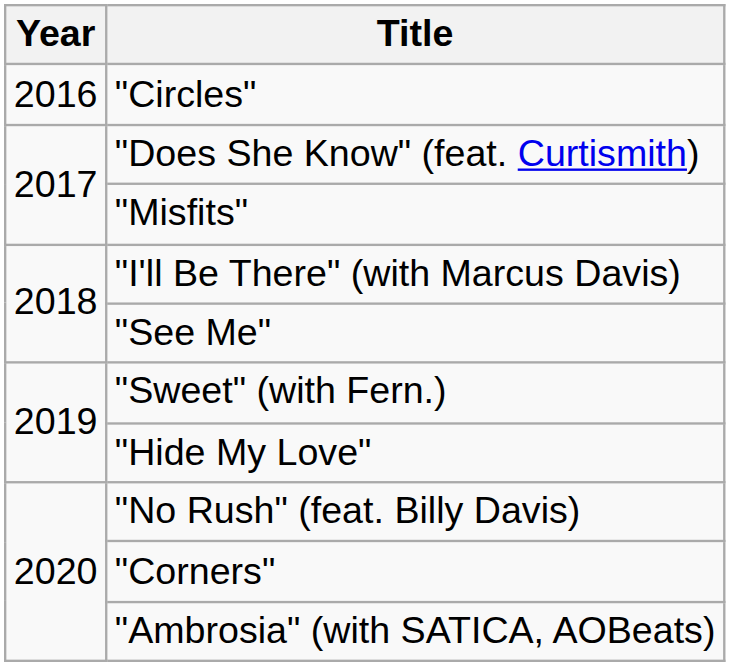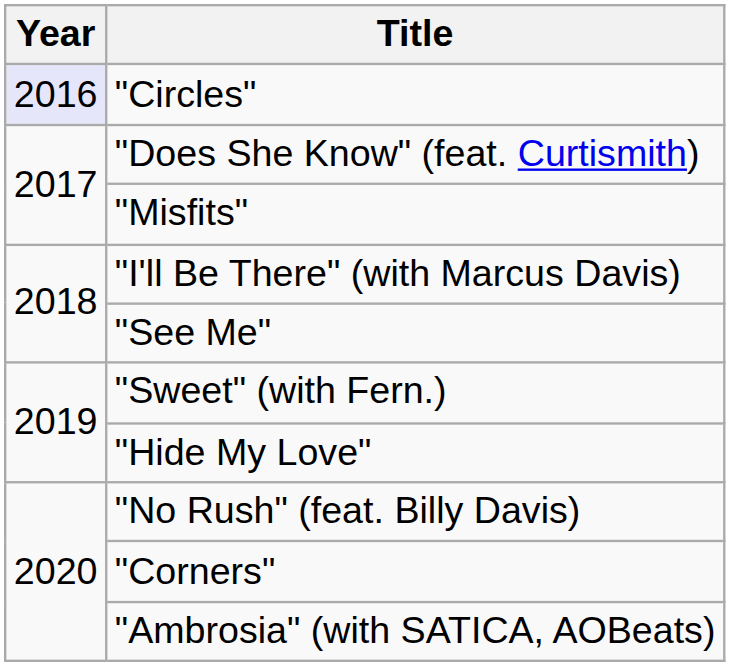(56, 93) no background -> (56, 93) lavender background
